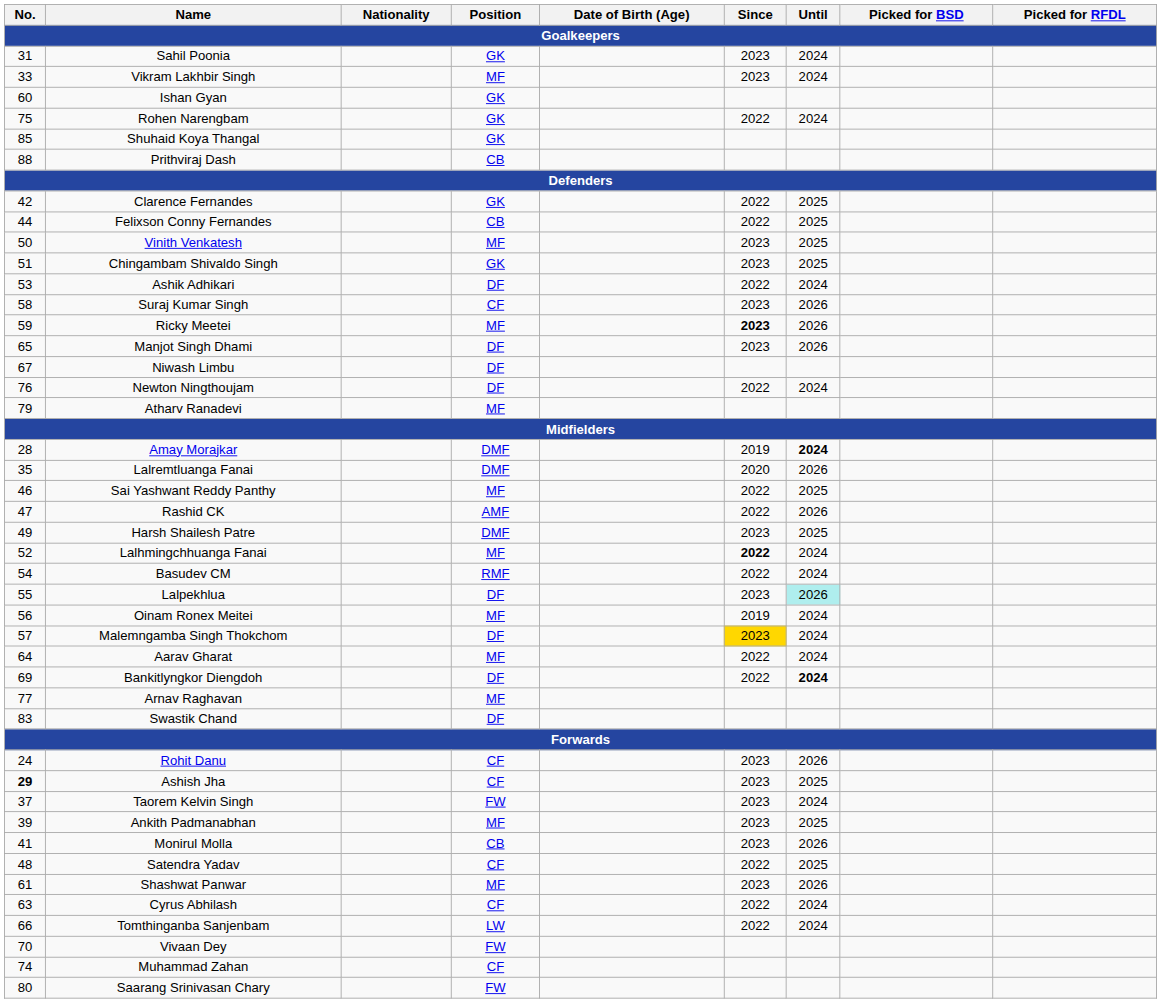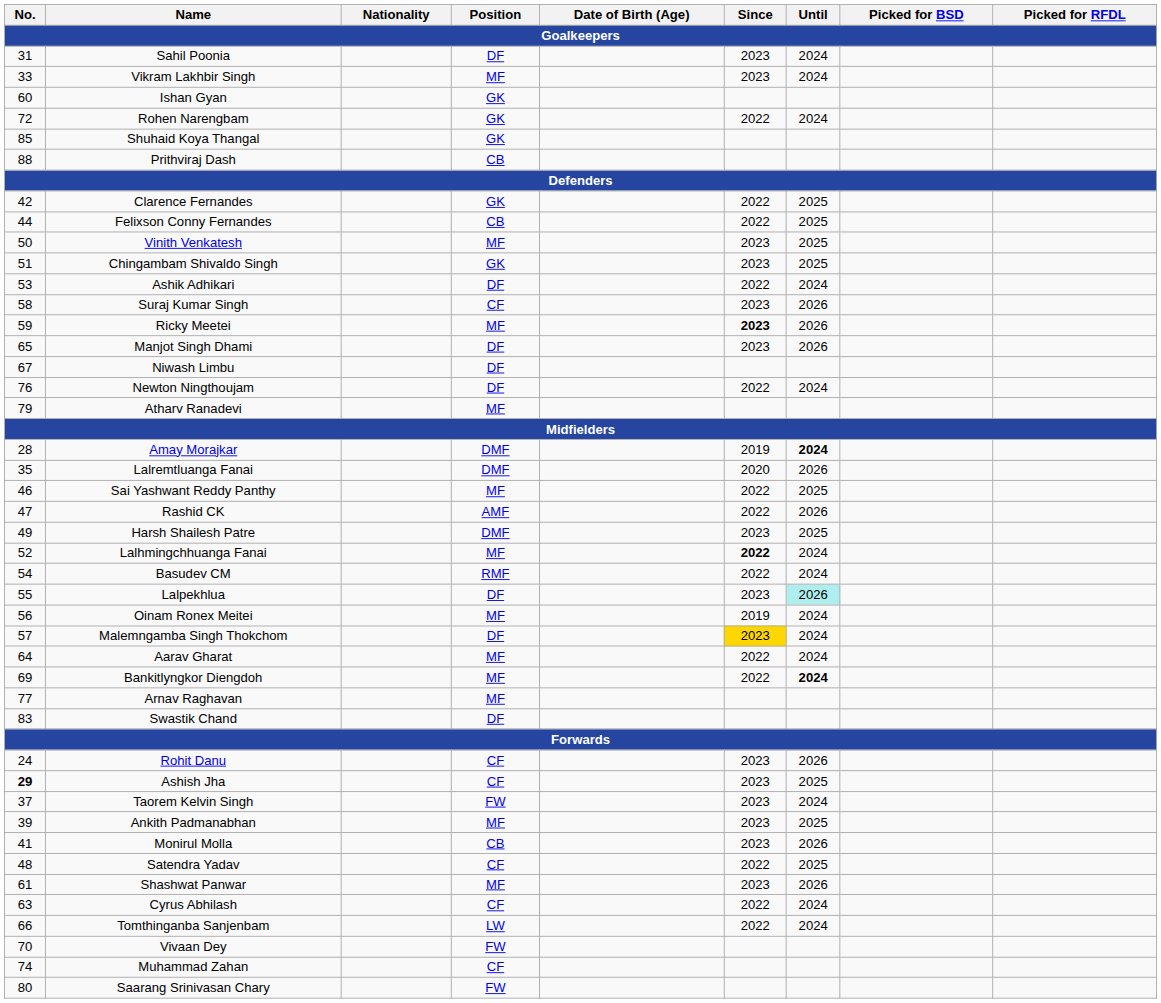(495, 57) GK -> (495, 57) DF
(25, 119) 75 -> (25, 119) 72
(495, 678) DF -> (495, 678) MF
